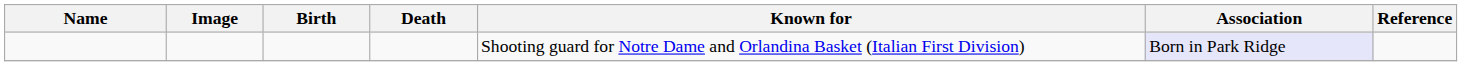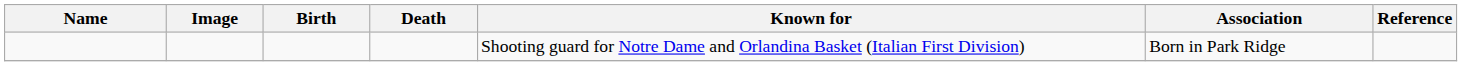(1217, 46) lavender background -> (1217, 46) no background
